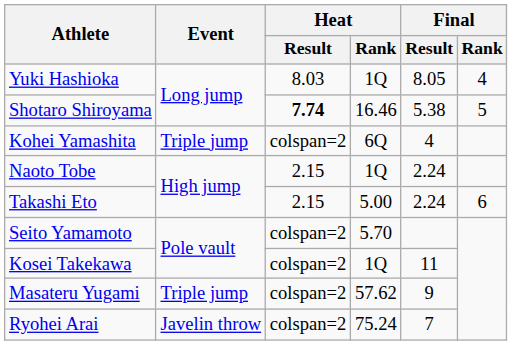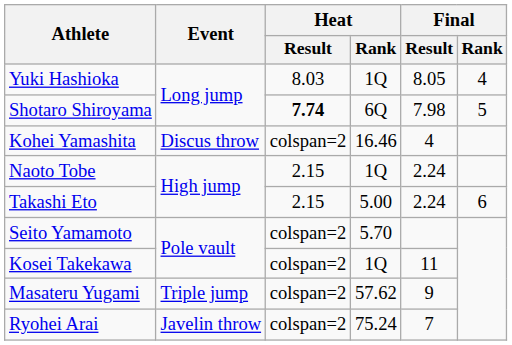(376, 110) 16.46 -> (376, 110) 6Q
(429, 110) 5.38 -> (429, 110) 7.98
(204, 141) Triple jump -> (210, 141) Discus throw
(376, 141) 6Q -> (376, 141) 16.46
